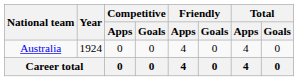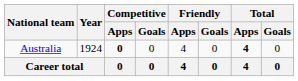(120, 48) normal -> (120, 48) bold
(246, 48) normal -> (246, 48) bold
